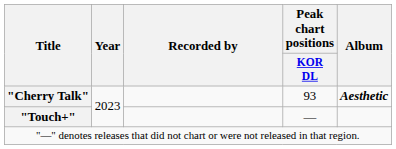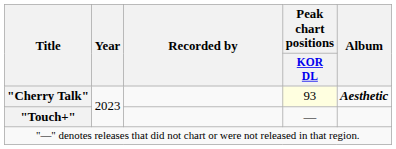(310, 96) no background -> (310, 96) lightyellow background
